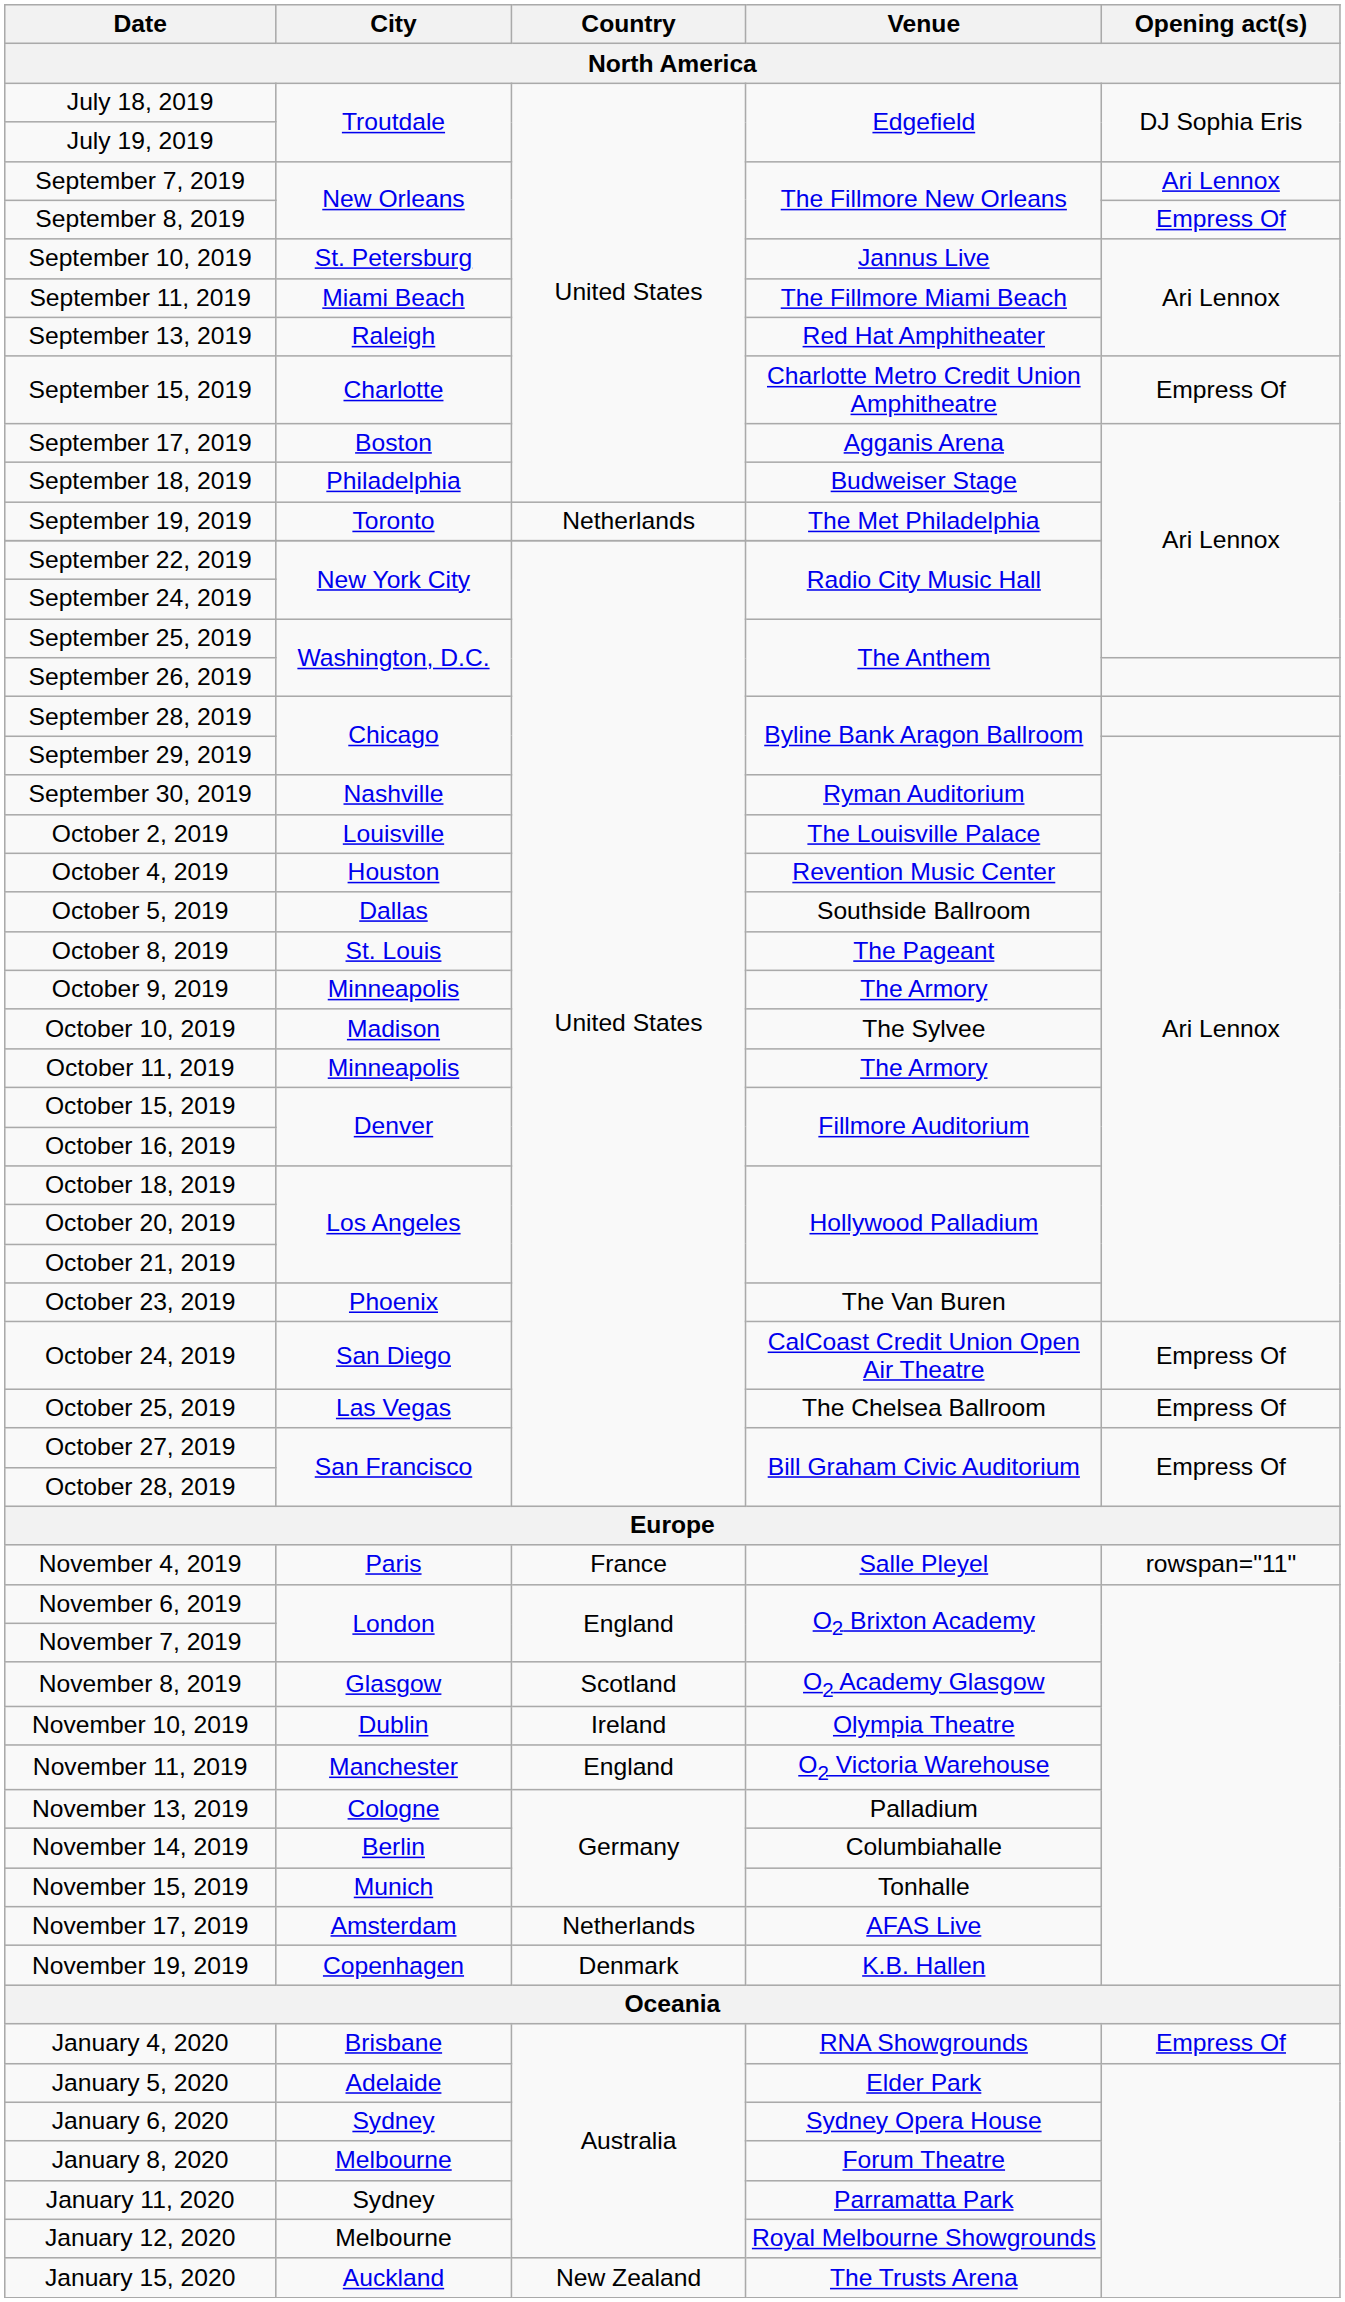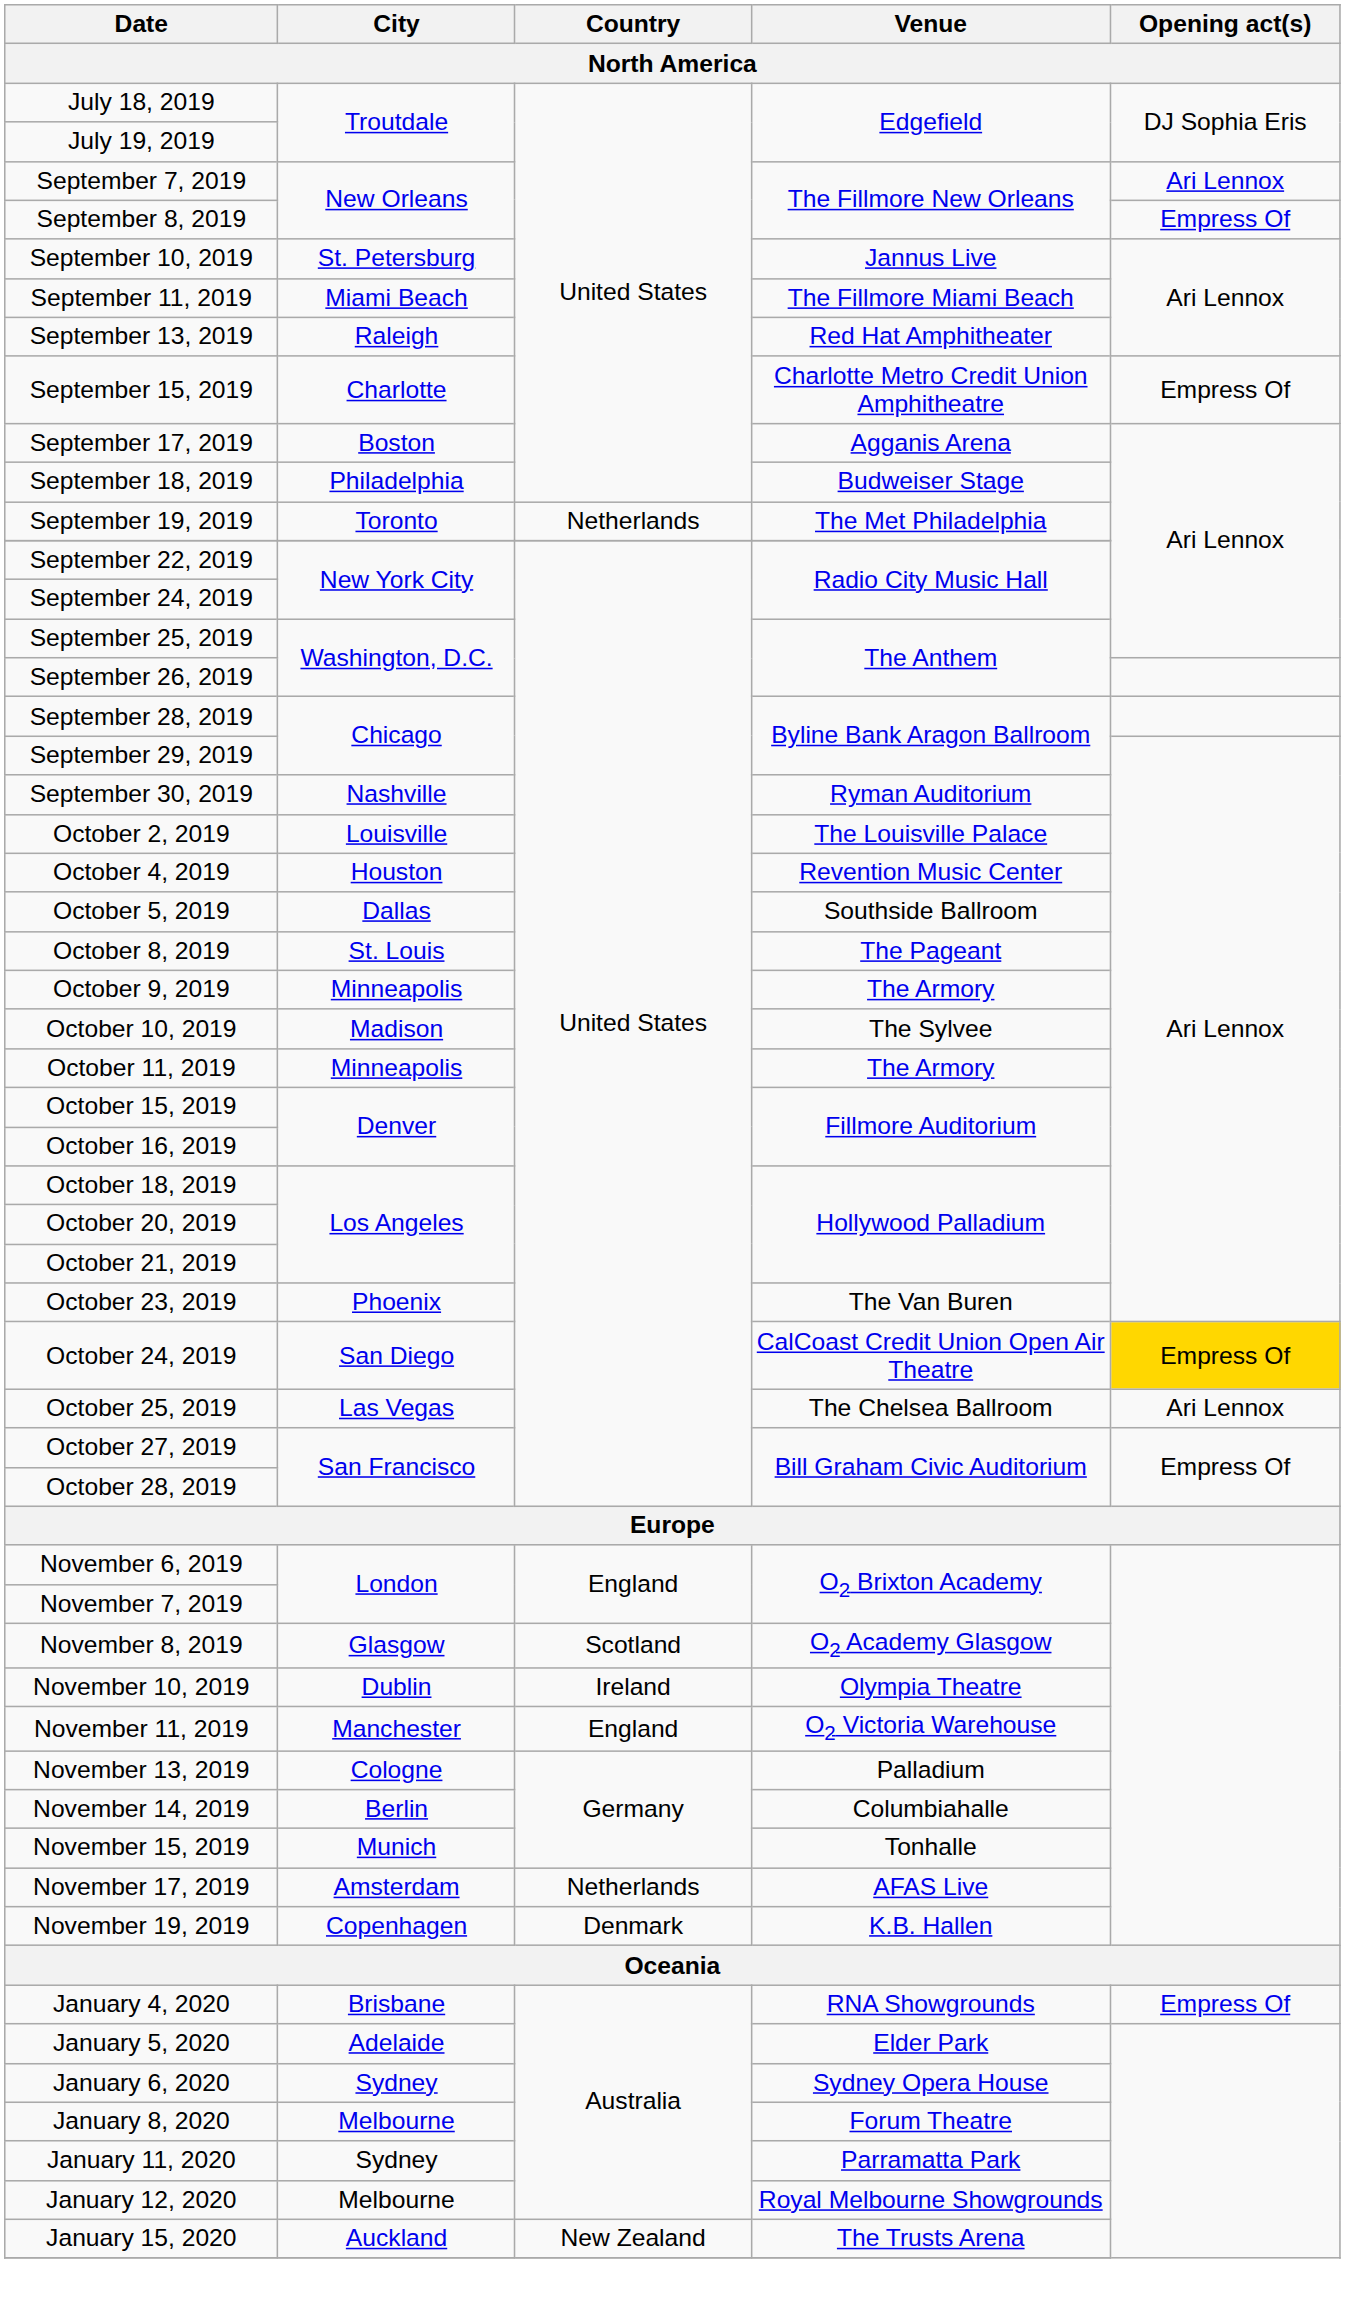(1221, 1355) no background -> (1225, 1355) gold background
(1221, 1408) Empress Of -> (1225, 1408) Ari Lennox
- row: (140, 1564)
